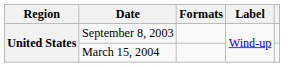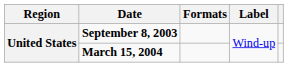(128, 33) normal -> (130, 33) bold
(121, 52) normal -> (122, 52) bold
